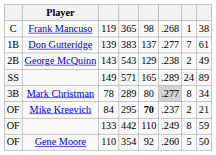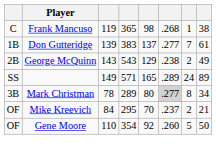(149, 110) bold -> (149, 110) normal
- row: (109, 126)
